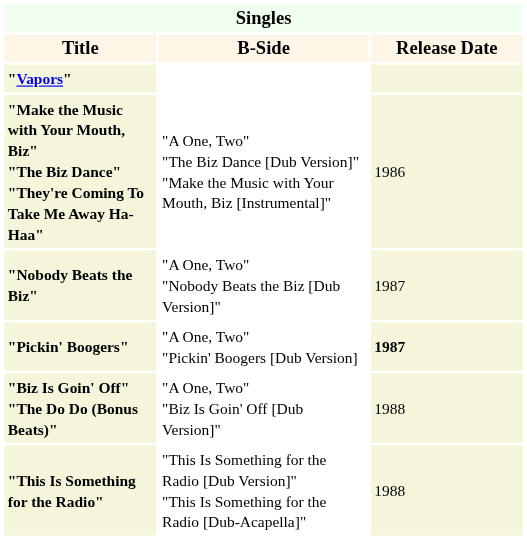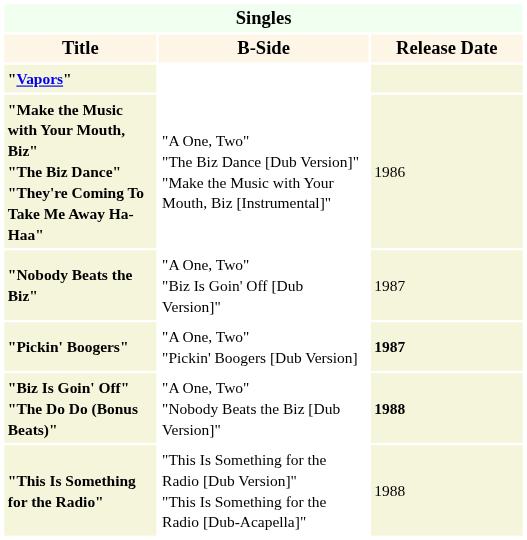(251, 286) "A One, Two" "Nobody Beats the Biz [Dub Version]" -> (233, 286) "A One, Two" "Biz Is Goin' Off [Dub Version]"
(233, 409) "A One, Two" "Biz Is Goin' Off [Dub Version]" -> (251, 409) "A One, Two" "Nobody Beats the Biz [Dub Version]"
(390, 409) normal -> (390, 407) bold
